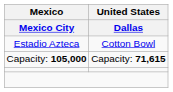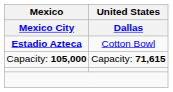(47, 43) normal -> (47, 43) bold
